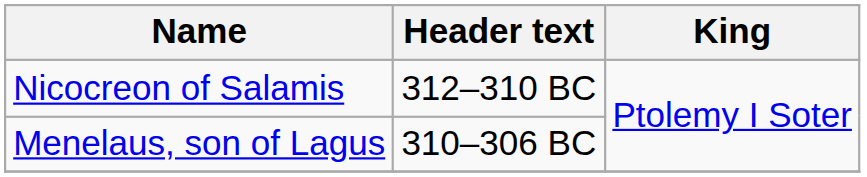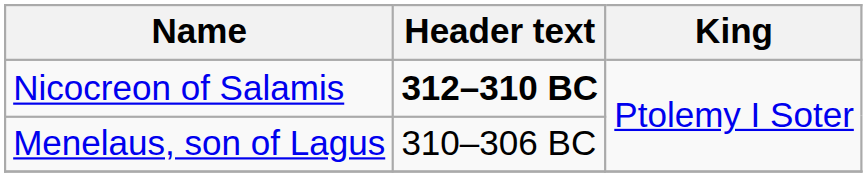(499, 87) normal -> (500, 87) bold
